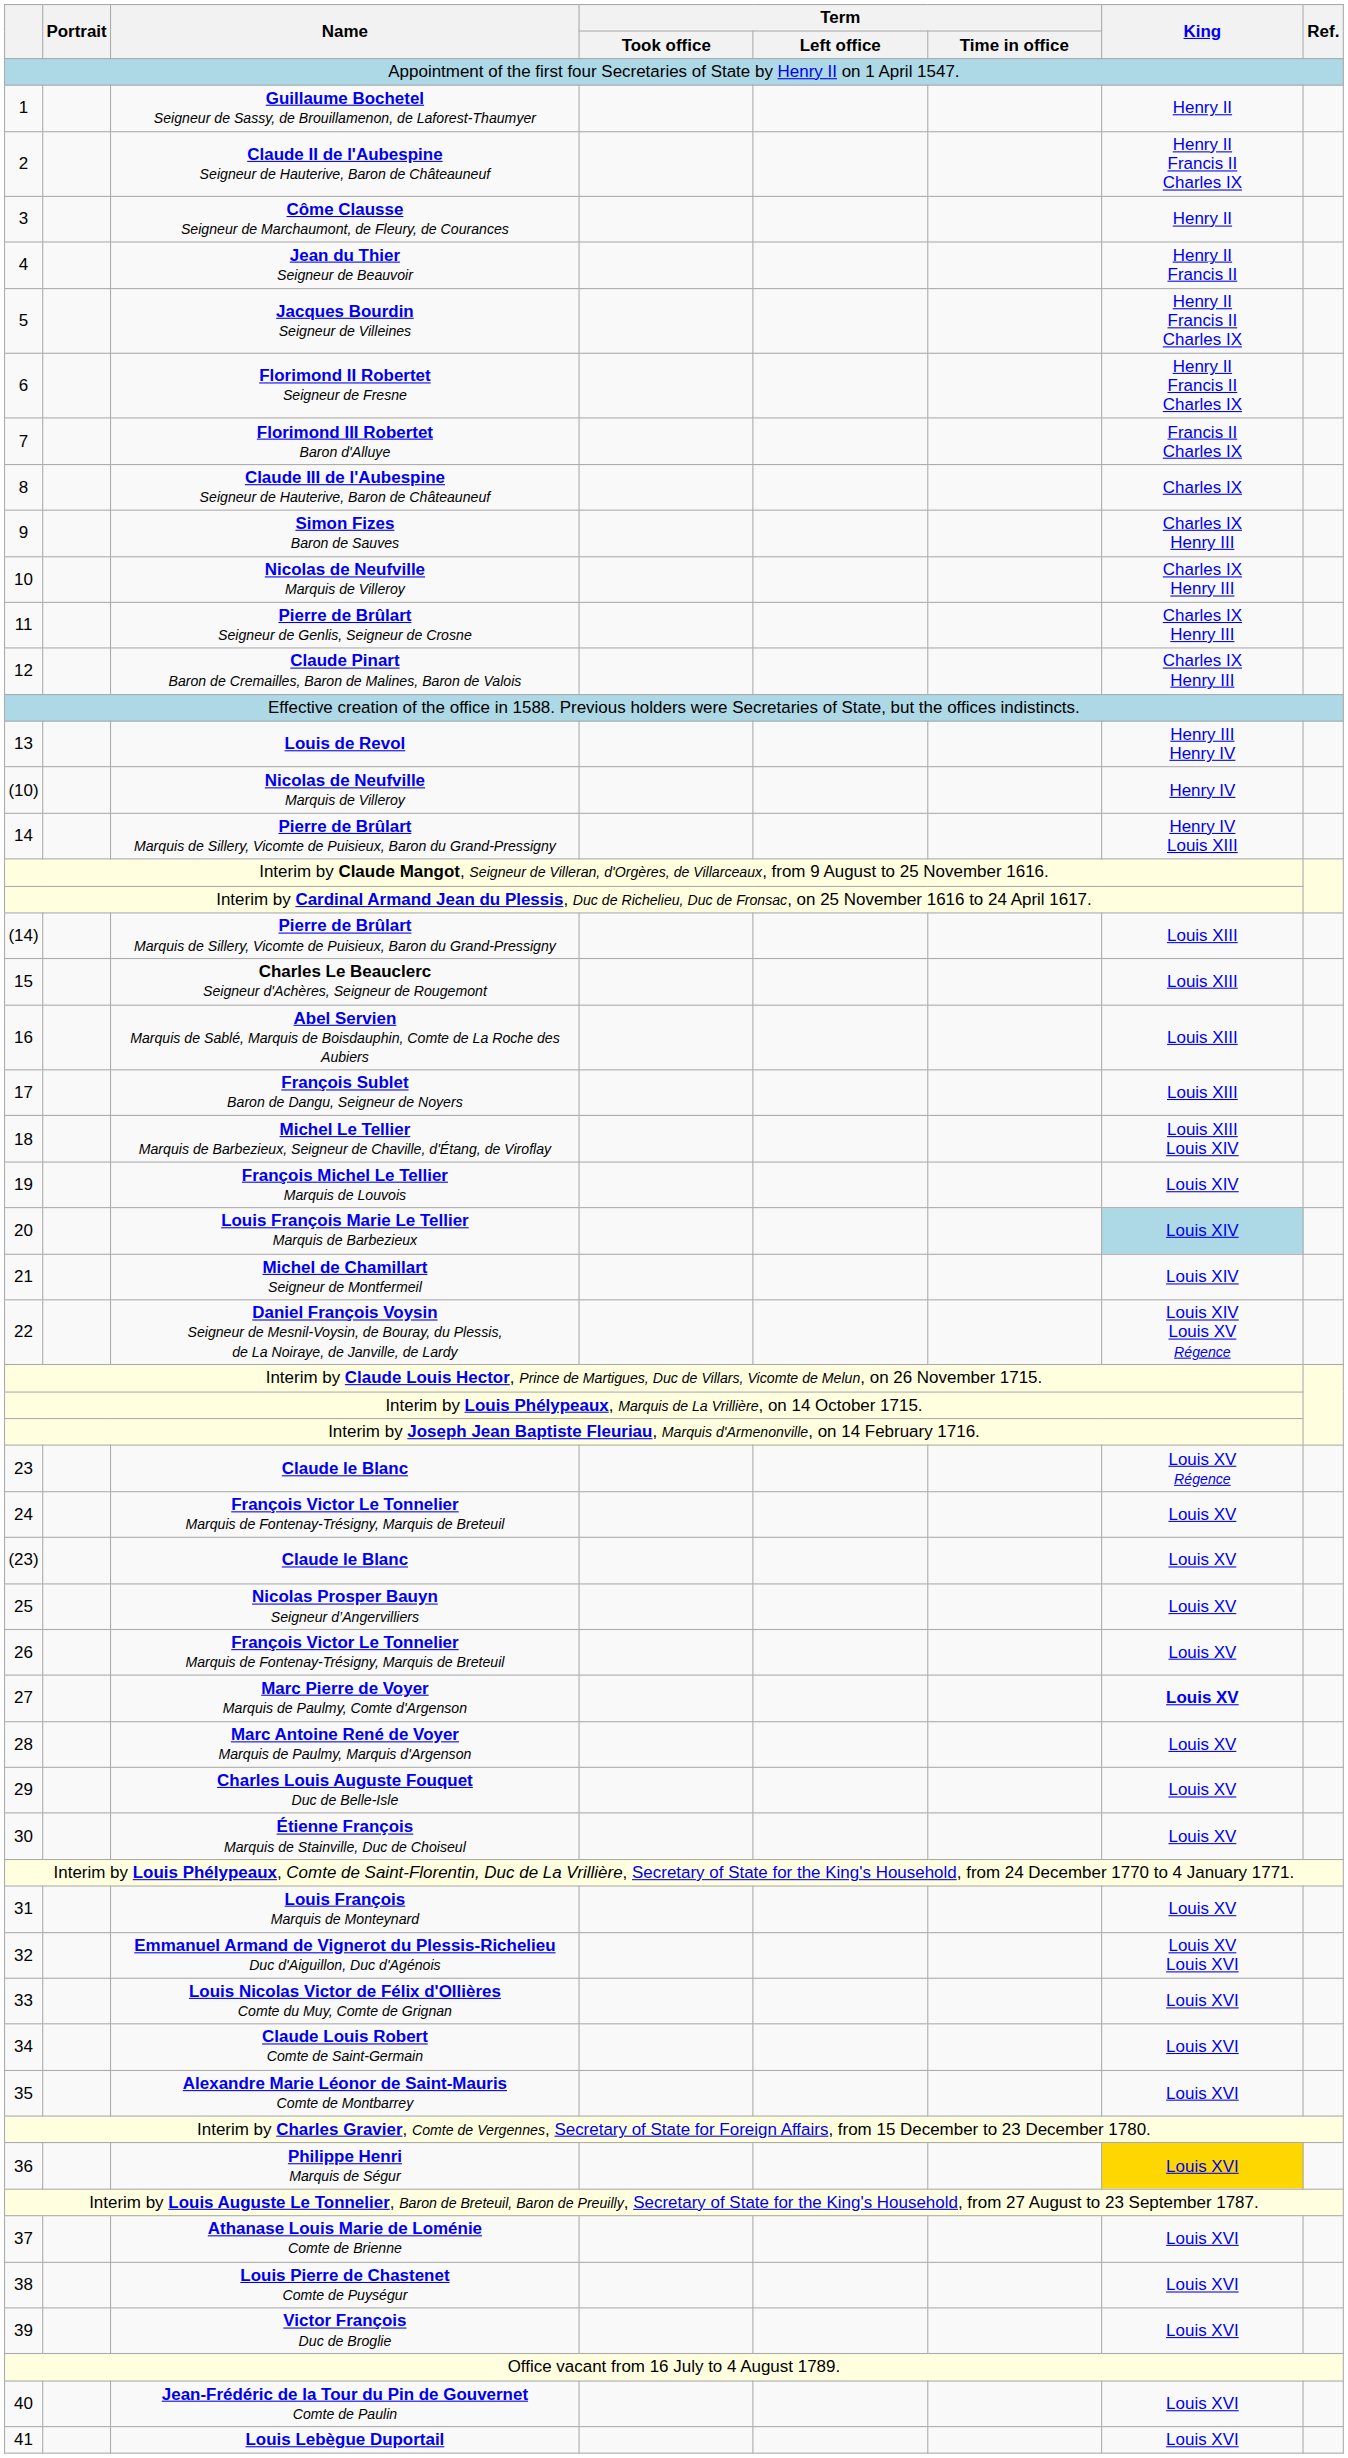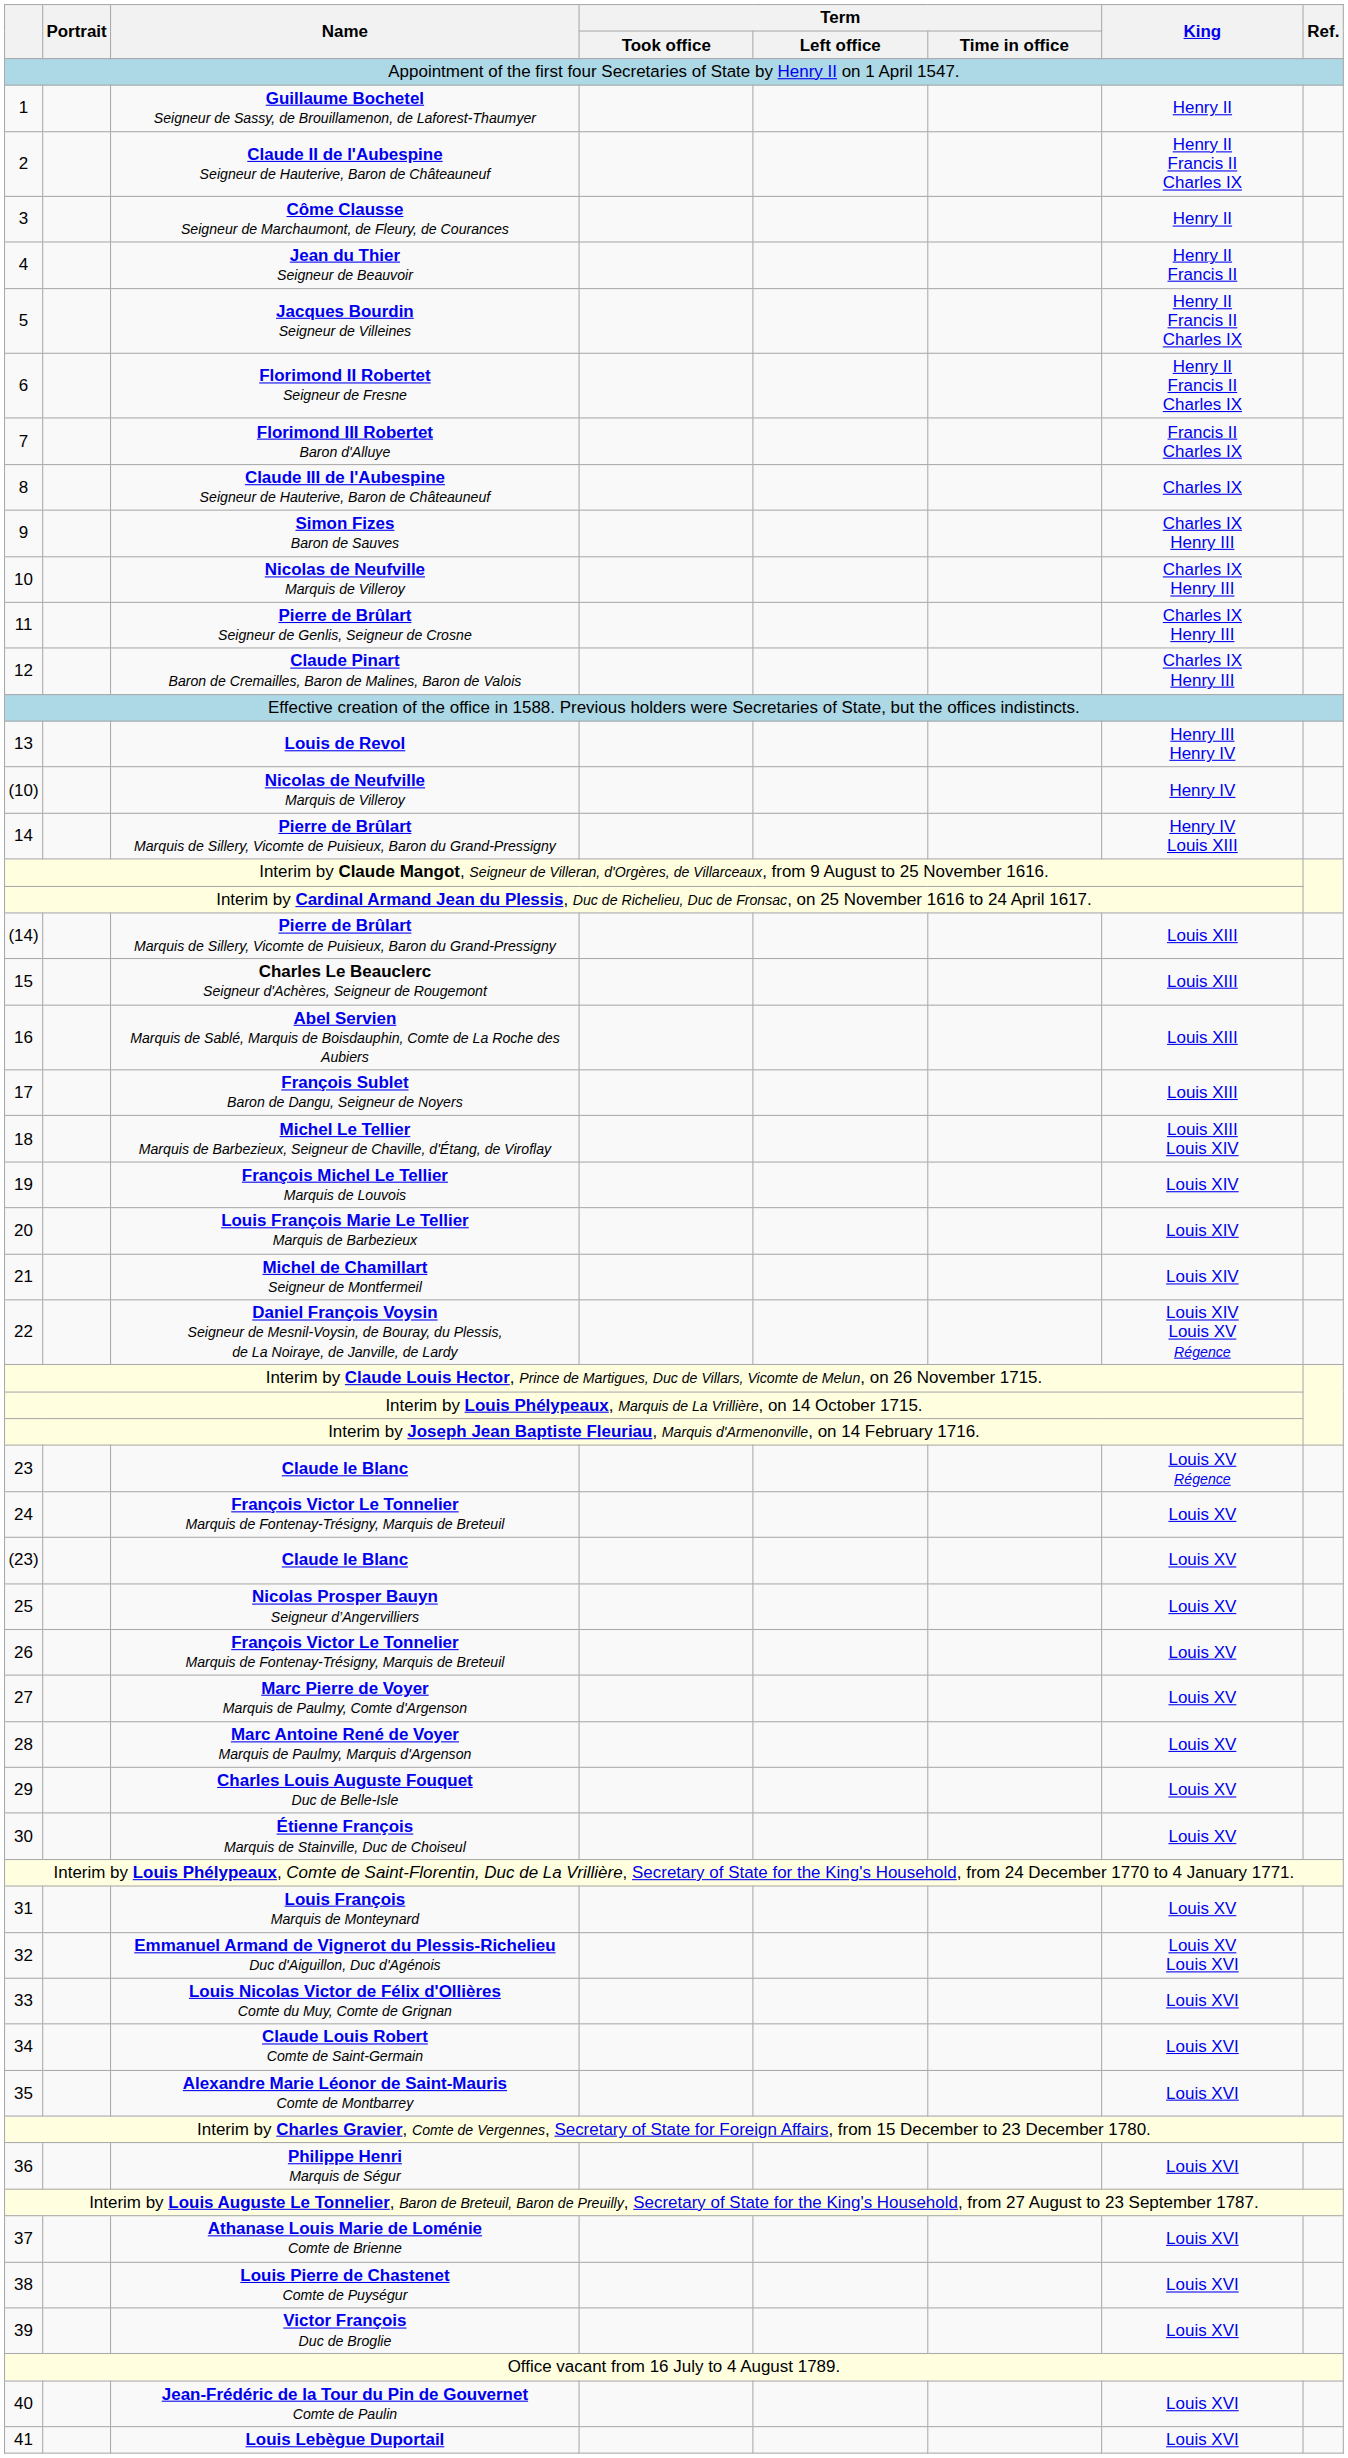(1202, 1230) lightblue background -> (1202, 1230) no background
(1202, 1698) bold -> (1202, 1698) normal
(1202, 2165) gold background -> (1202, 2165) no background
